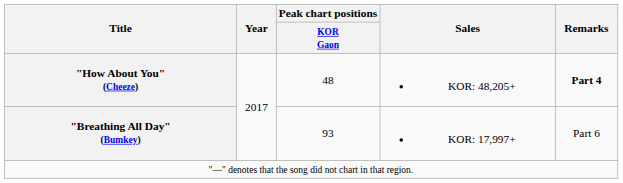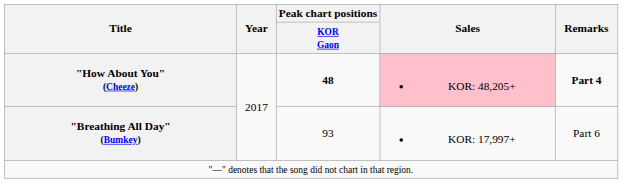(328, 80) normal -> (328, 80) bold
(468, 86) no background -> (468, 86) pink background
